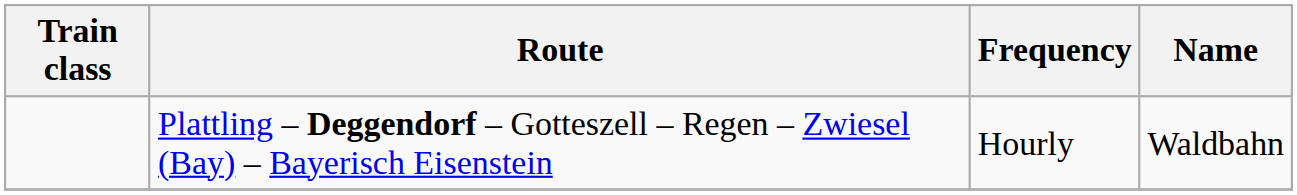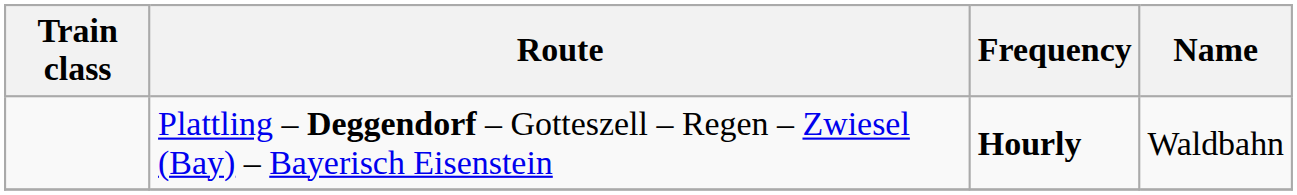(1026, 142) normal -> (1030, 142) bold
